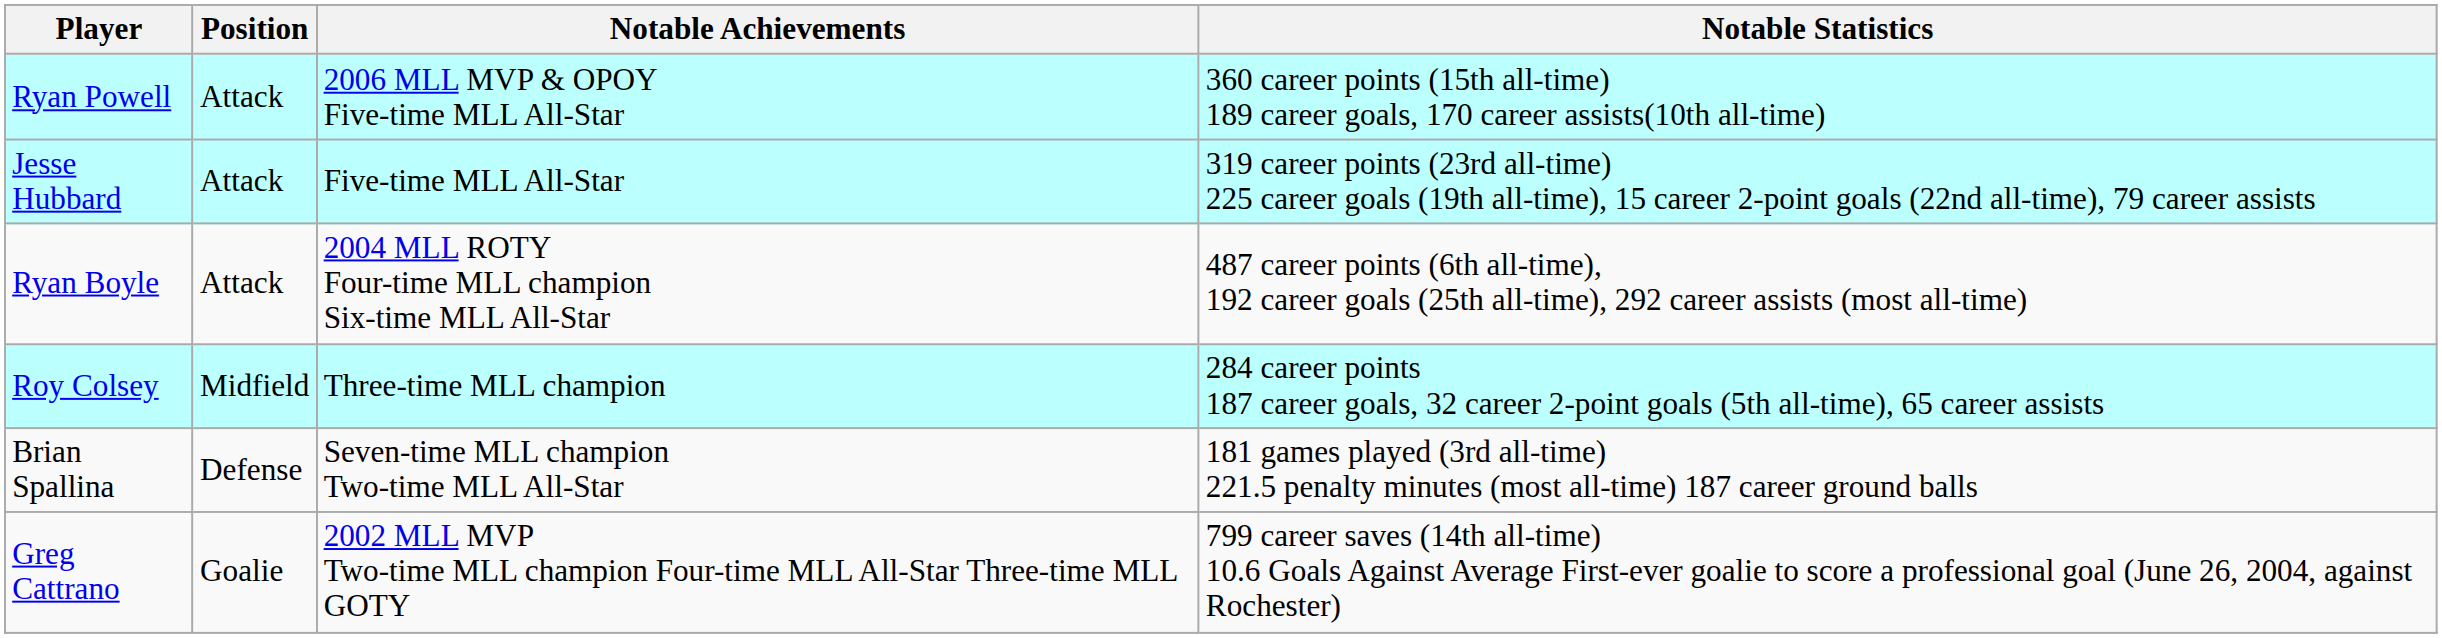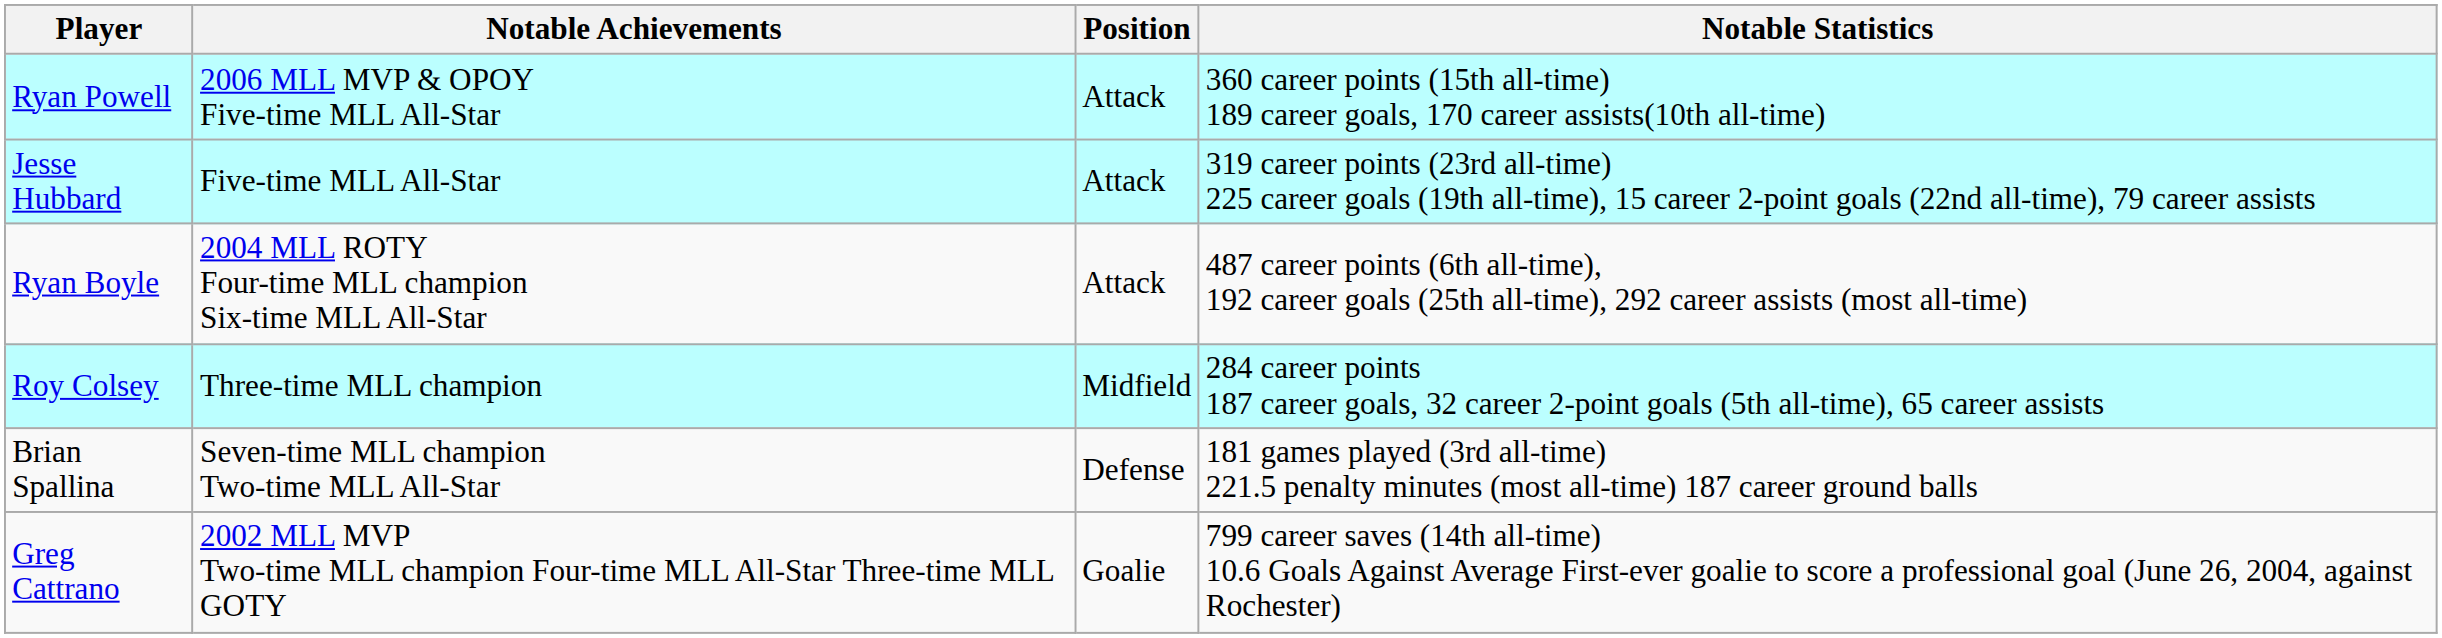columns swapped: (255, 29) <-> (758, 29)
